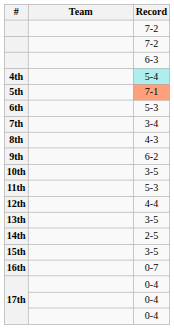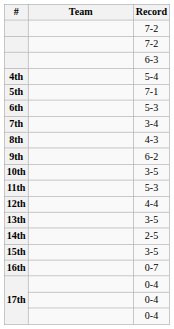(151, 76) paleturquoise background -> (151, 76) no background
(151, 92) lightsalmon background -> (151, 92) no background
